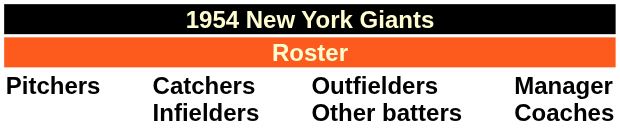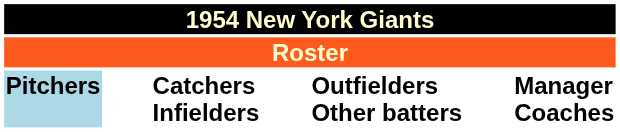(53, 86) no background -> (53, 86) lightblue background
